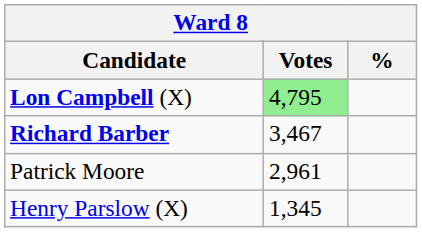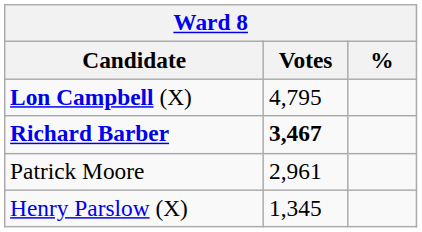(295, 97) lightgreen background -> (295, 97) no background
(295, 134) normal -> (295, 134) bold
